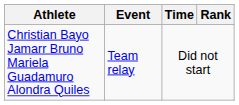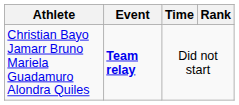(123, 62) normal -> (122, 62) bold
